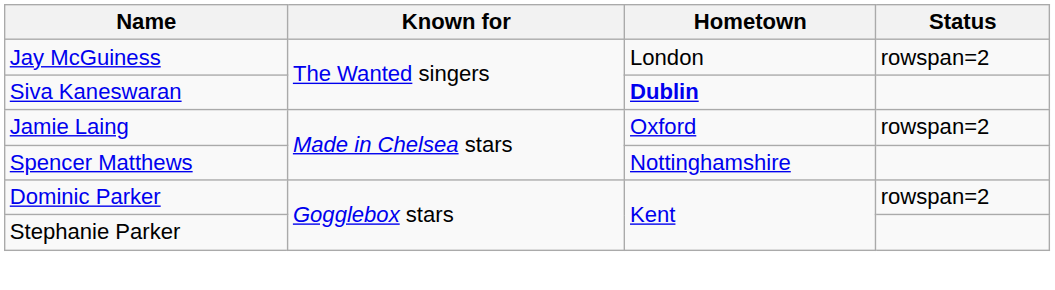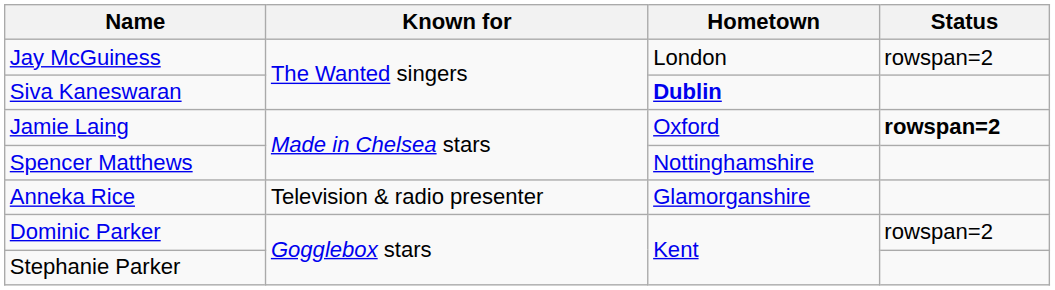(935, 127) normal -> (942, 127) bold
+ row: (72, 197)
